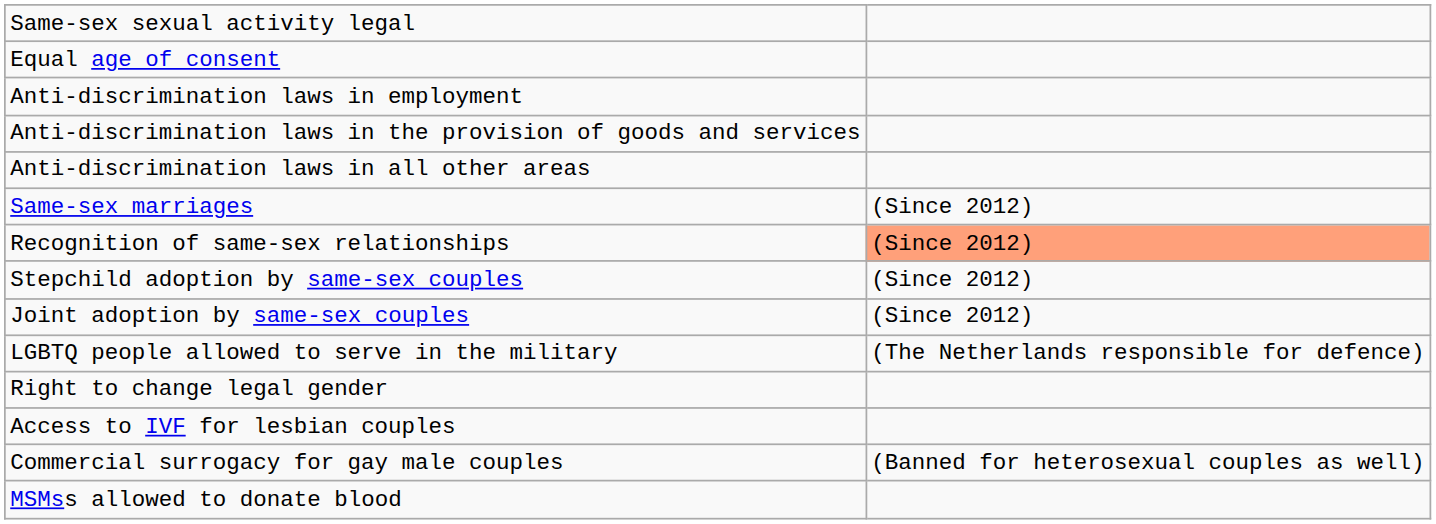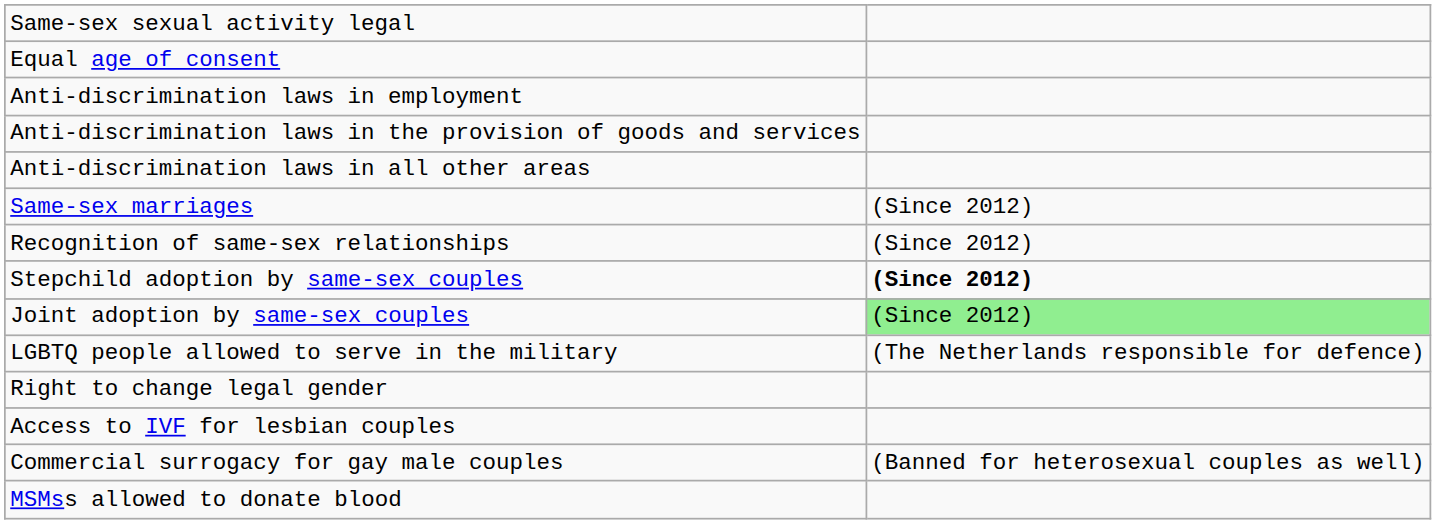(952, 243) lightsalmon background -> (952, 243) no background
(952, 280) normal -> (952, 280) bold
(952, 316) no background -> (952, 316) lightgreen background
